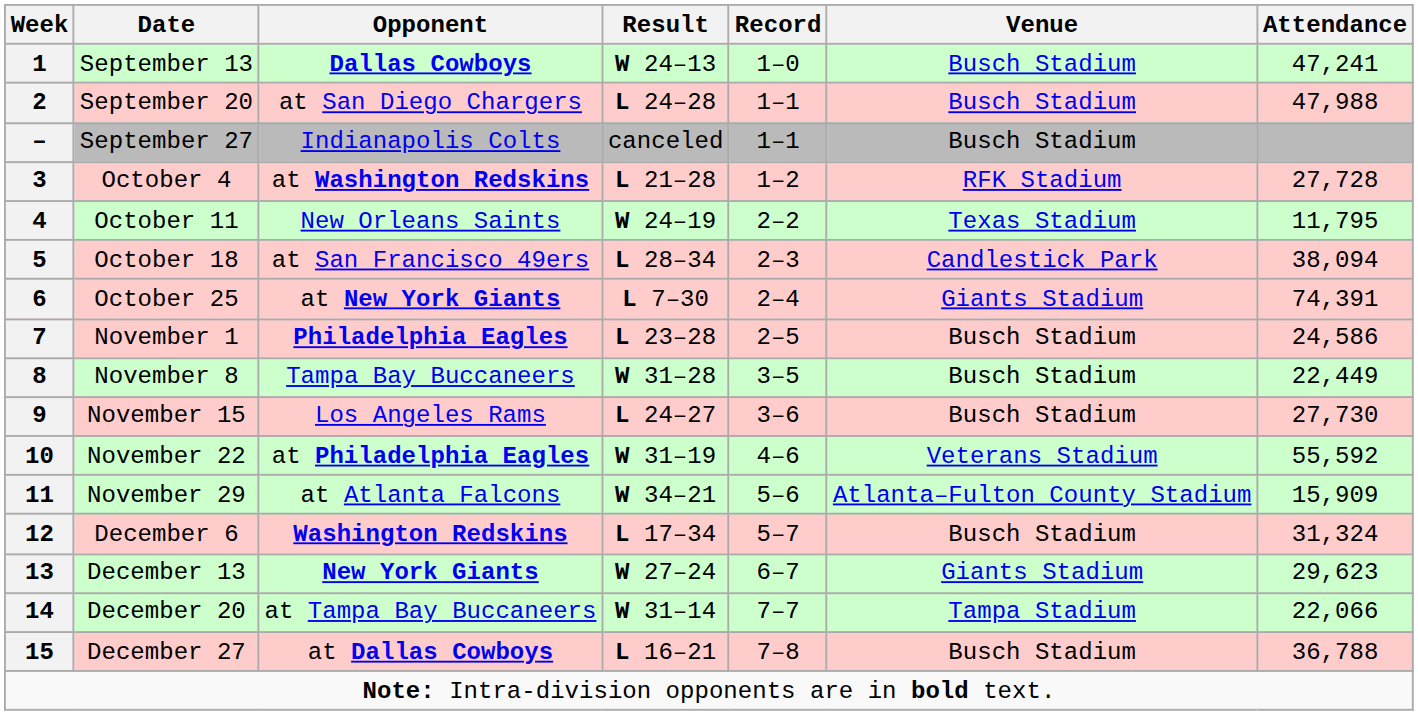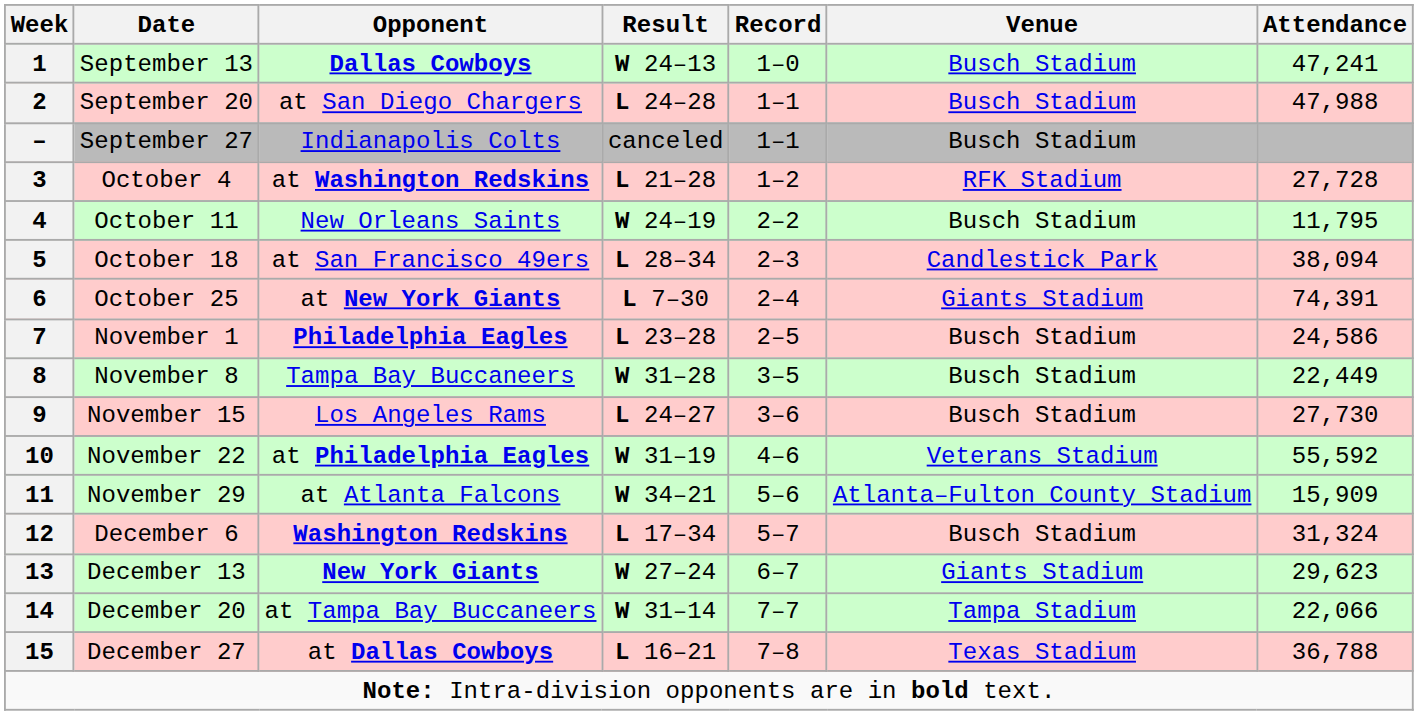(1042, 221) Texas Stadium -> (1042, 221) Busch Stadium
(1042, 652) Busch Stadium -> (1042, 652) Texas Stadium
